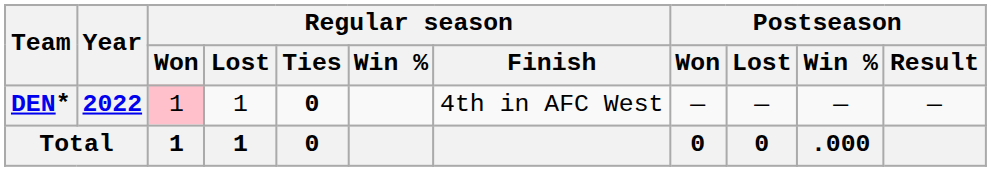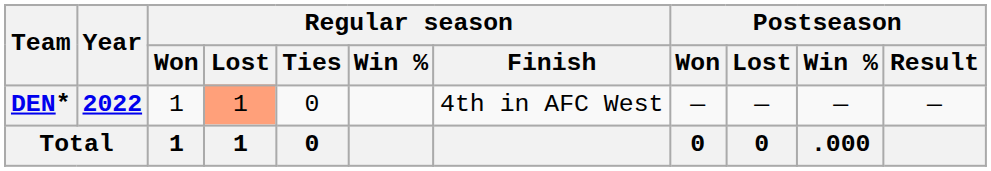(176, 106) pink background -> (176, 106) no background
(240, 106) no background -> (240, 106) lightsalmon background
(312, 106) bold -> (312, 106) normal
